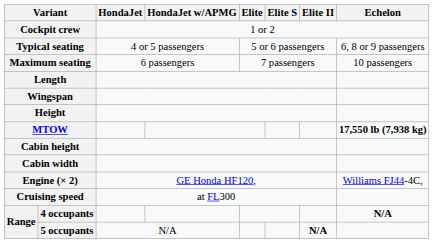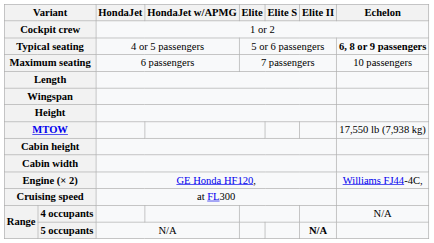(383, 46) normal -> (383, 46) bold
(383, 130) bold -> (383, 130) normal
(383, 213) bold -> (383, 213) normal
